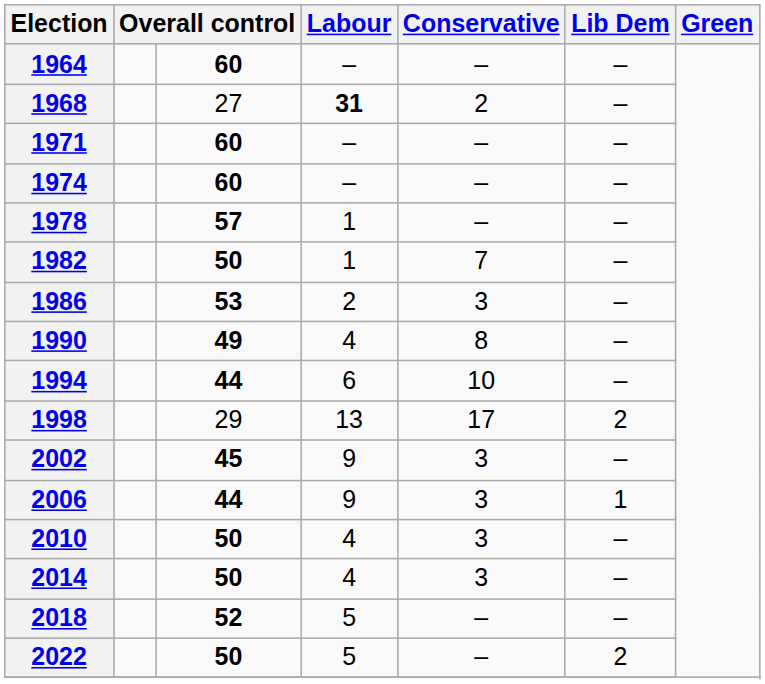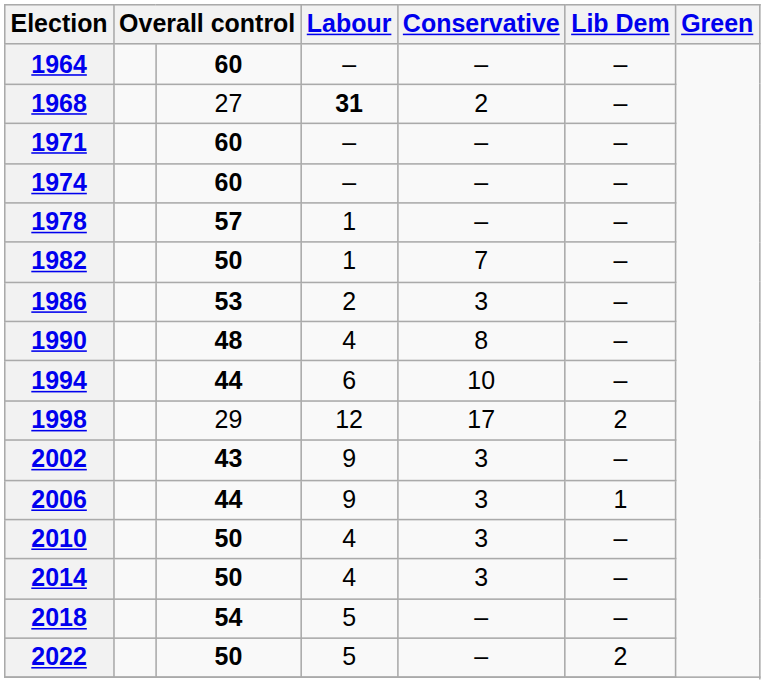(228, 340) 49 -> (228, 340) 48
(349, 420) 13 -> (349, 420) 12
(228, 459) 45 -> (228, 459) 43
(228, 618) 52 -> (228, 618) 54
